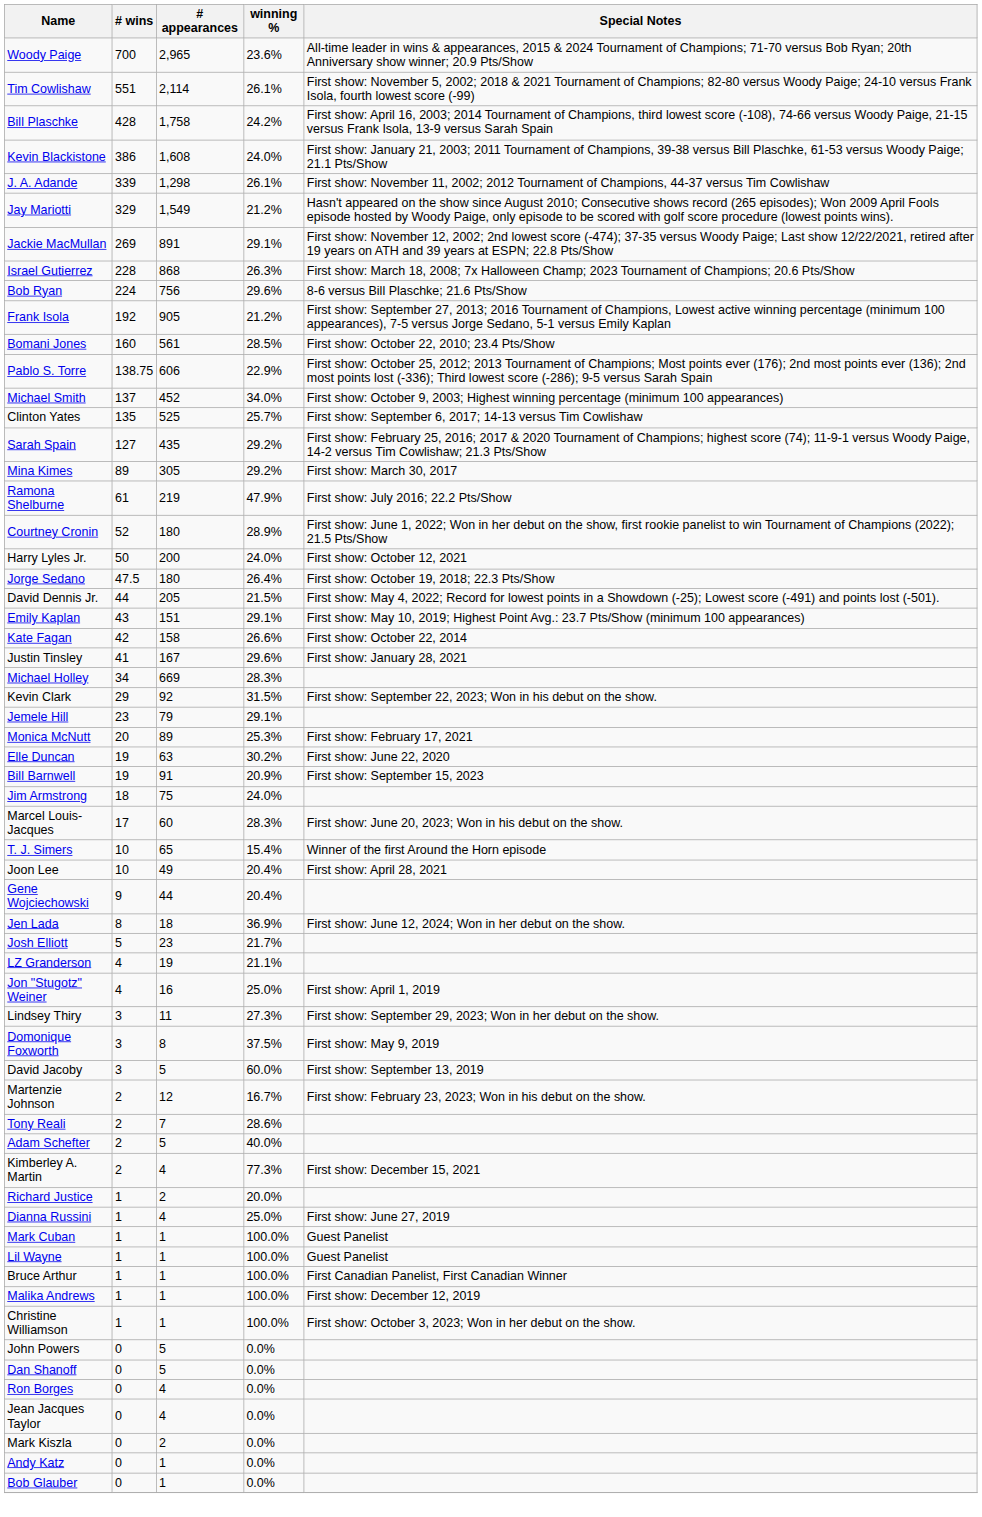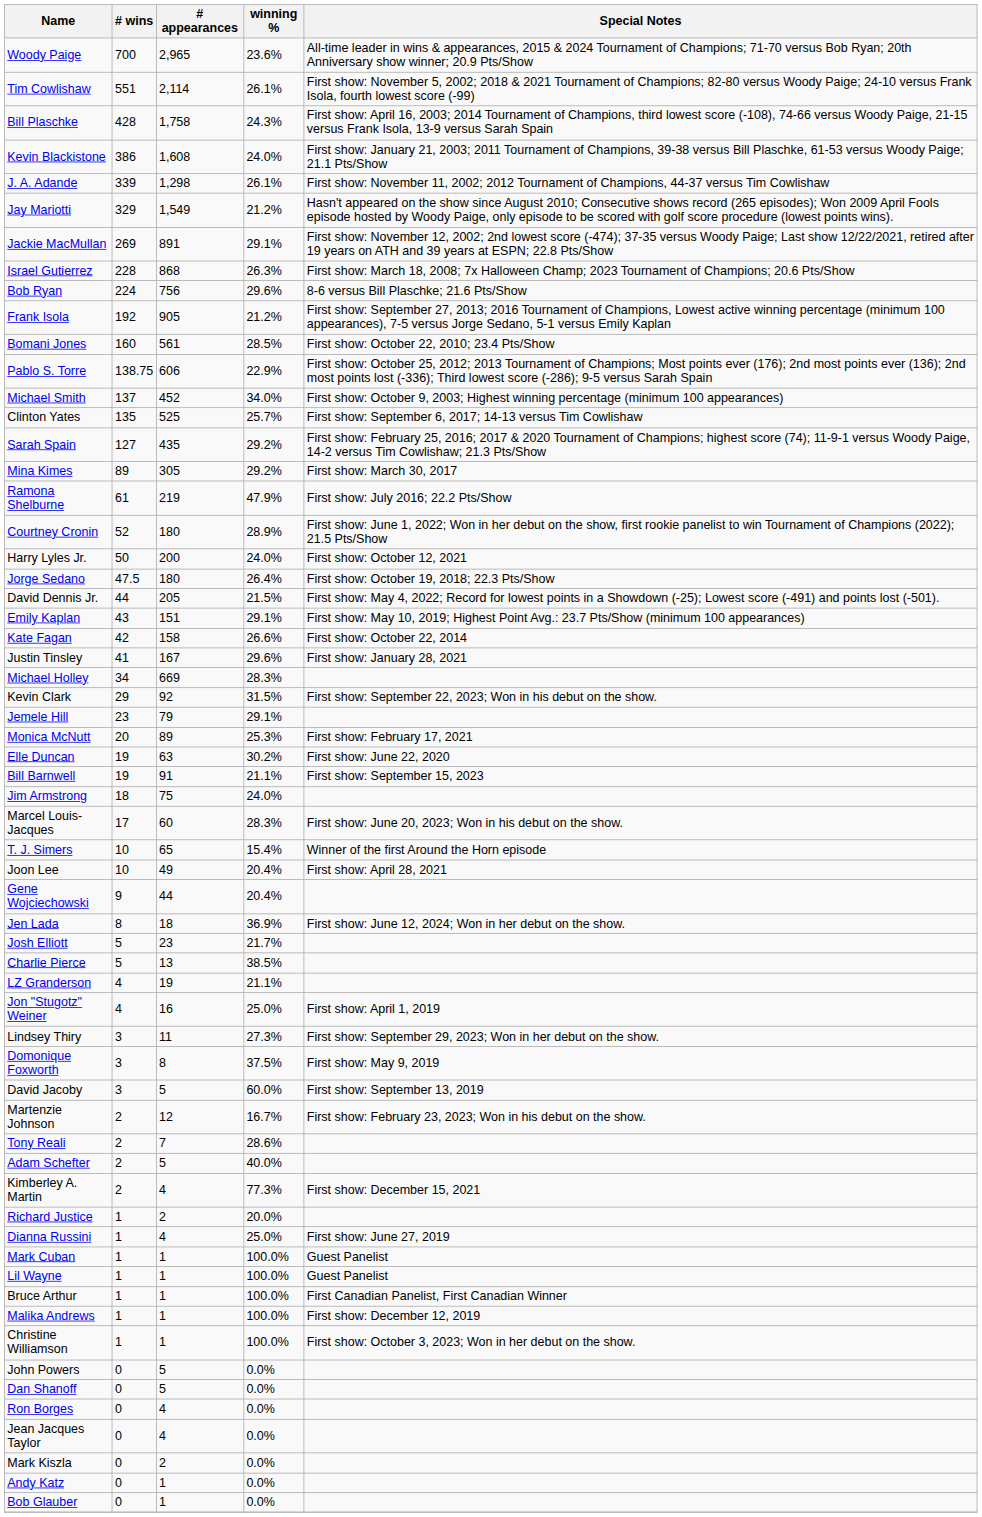(264, 122) 24.2% -> (264, 122) 24.3%
(264, 776) 20.9% -> (264, 776) 21.1%
+ row: (46, 963)
